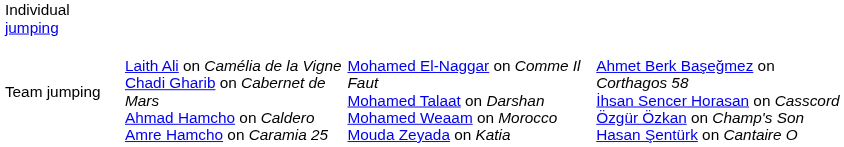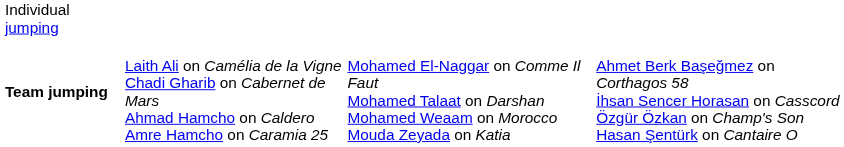(53, 92) normal -> (56, 92) bold
